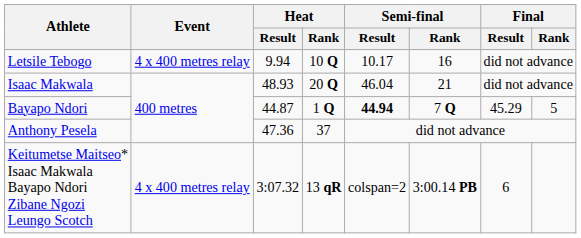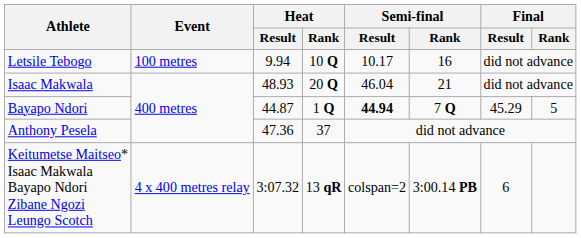(192, 61) 4 x 400 metres relay -> (166, 61) 100 metres
